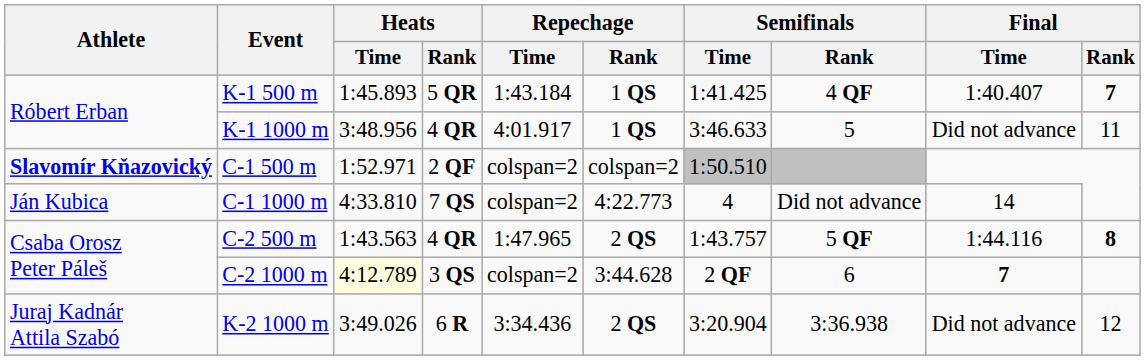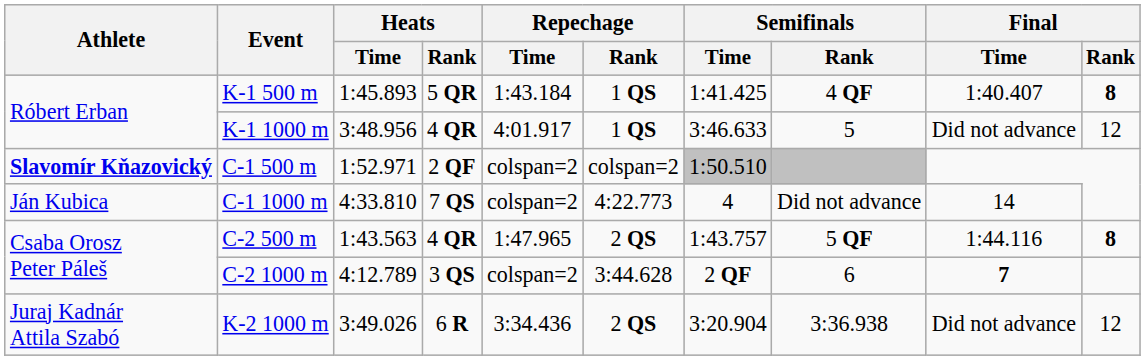(1110, 93) 7 -> (1110, 93) 8
(1110, 130) 11 -> (1110, 130) 12
(378, 275) lightyellow background -> (378, 275) no background
